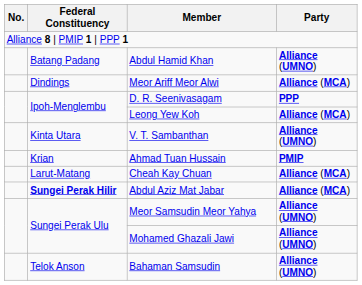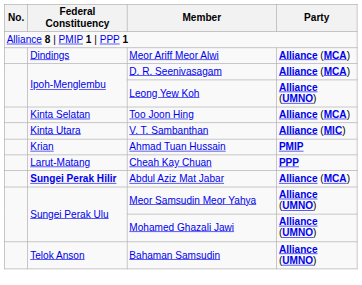- row: (171, 61)
(289, 99) PPP -> (314, 71) Alliance (MCA)
(314, 115) Alliance (MCA) -> (298, 93) Alliance (UMNO)
+ row: (162, 115)
(298, 136) Alliance (UMNO) -> (312, 131) Alliance (MIC)
(314, 174) Alliance (MCA) -> (289, 163) PPP
